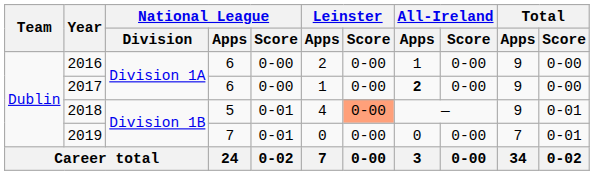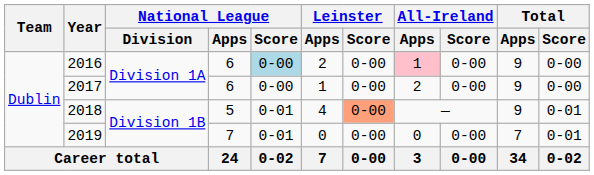(276, 64) no background -> (276, 64) lightblue background
(417, 64) no background -> (417, 64) pink background
(417, 88) bold -> (417, 88) normal
